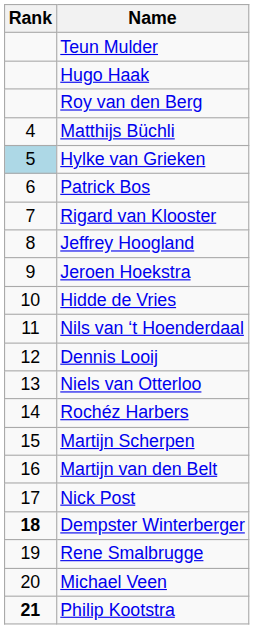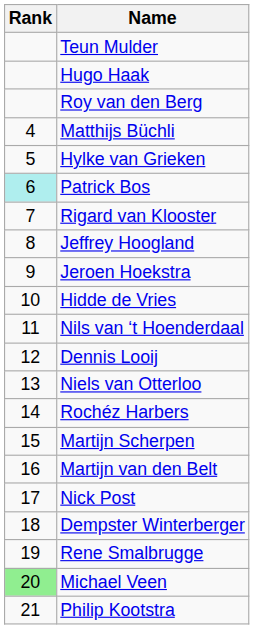(30, 159) lightblue background -> (30, 159) no background
(30, 187) no background -> (30, 187) paleturquoise background
(30, 525) bold -> (30, 525) normal
(30, 581) no background -> (30, 581) lightgreen background
(30, 610) bold -> (30, 610) normal
